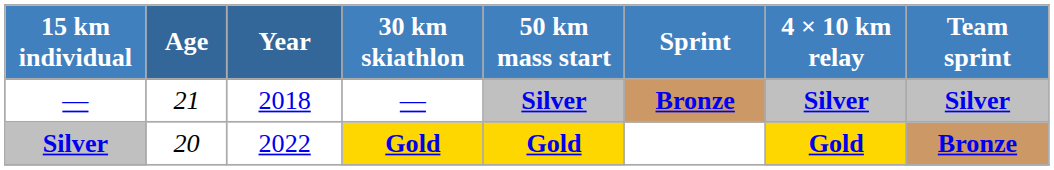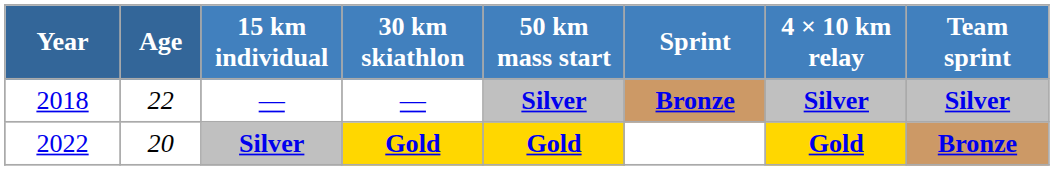columns swapped: (285, 41) <-> (75, 41)
(186, 100) 21 -> (161, 100) 22
